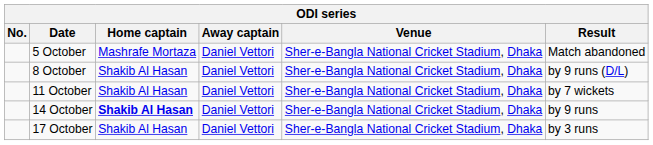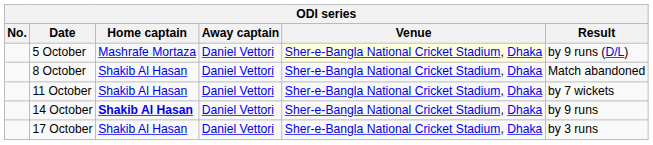(414, 52) no background -> (414, 52) lightyellow background
(597, 52) Match abandoned -> (588, 52) by 9 runs (D/L)
(588, 71) by 9 runs (D/L) -> (597, 71) Match abandoned
